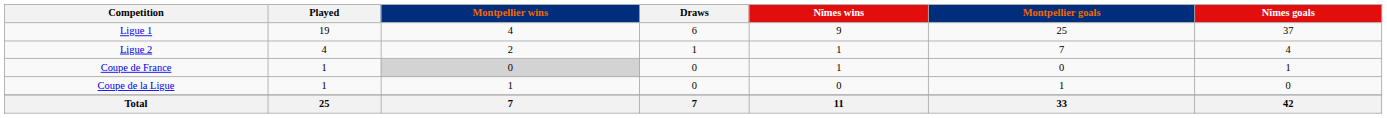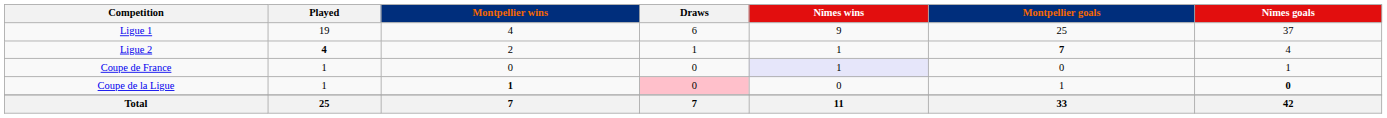(324, 49) normal -> (324, 49) bold
(1062, 49) normal -> (1062, 49) bold
(510, 67) lightgrey background -> (510, 67) no background
(839, 67) no background -> (839, 67) lavender background
(510, 85) normal -> (510, 85) bold
(694, 85) no background -> (694, 85) pink background
(1288, 85) normal -> (1288, 85) bold
